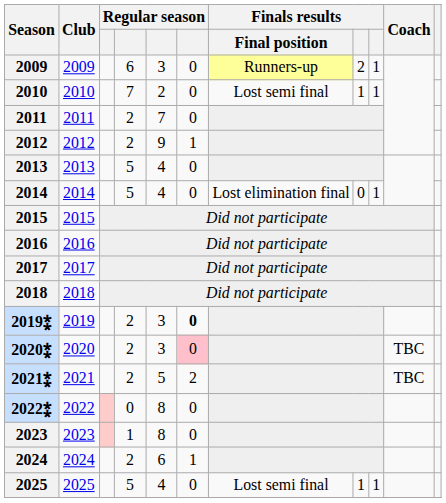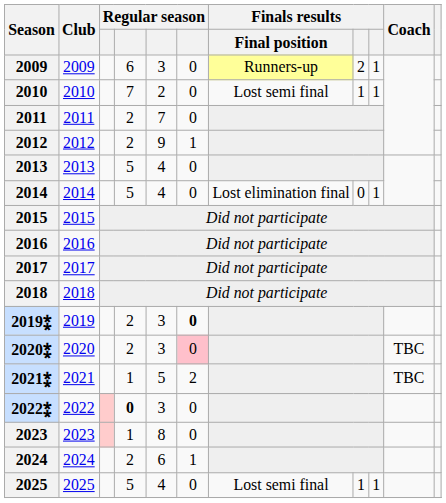(130, 378) 2 -> (130, 378) 1
(130, 407) normal -> (130, 407) bold
(162, 407) 8 -> (162, 407) 3
